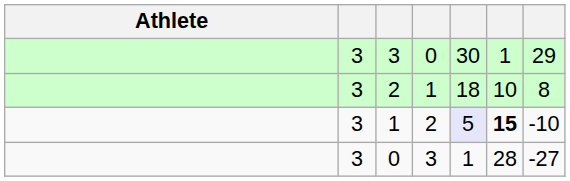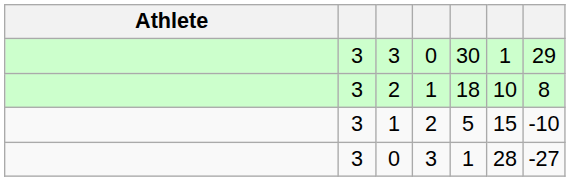(468, 124) lavender background -> (468, 124) no background
(505, 124) bold -> (505, 124) normal
